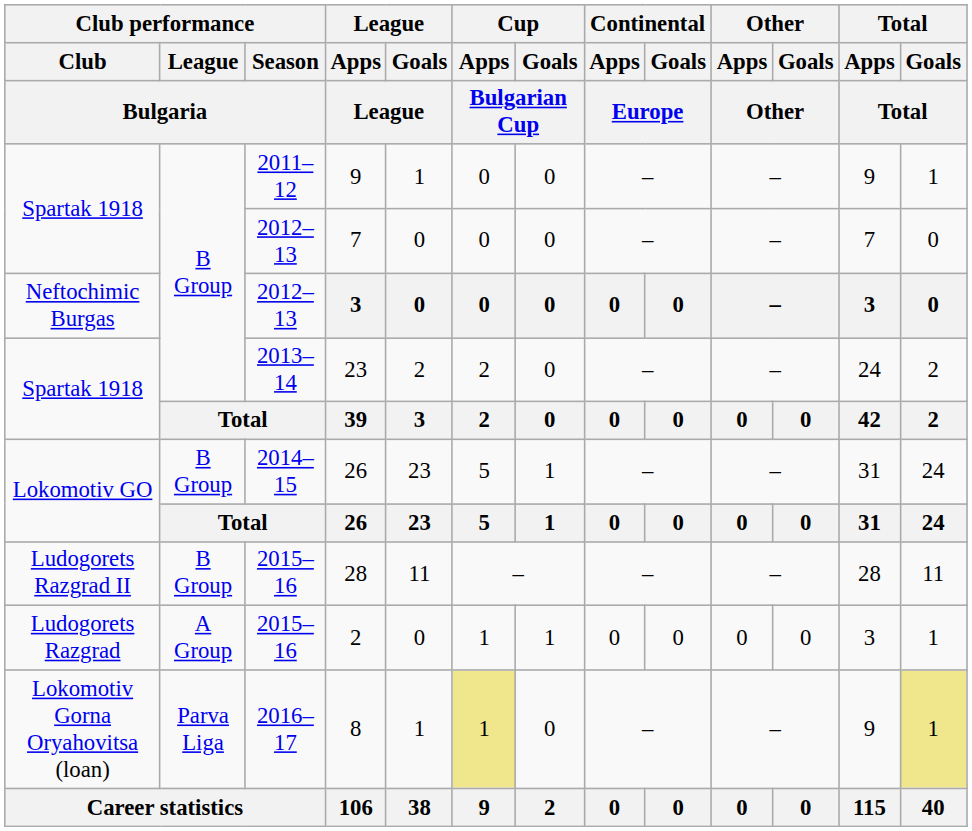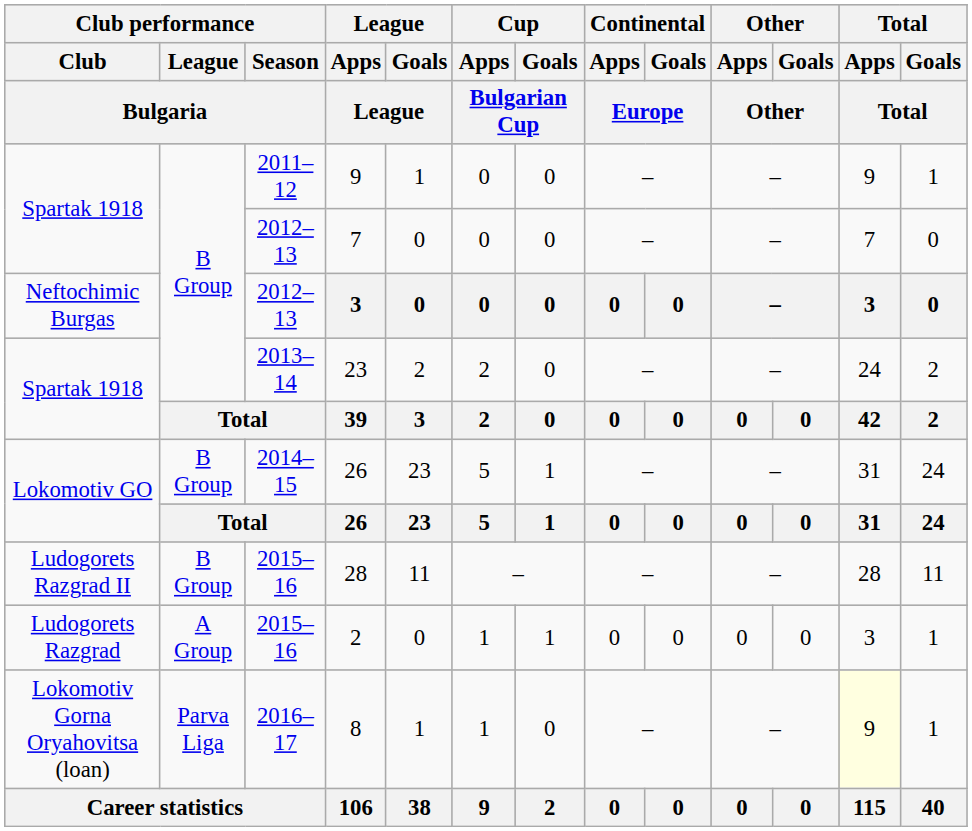(484, 729) khaki background -> (484, 729) no background
(869, 729) no background -> (869, 729) lightyellow background
(933, 729) khaki background -> (933, 729) no background
